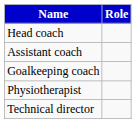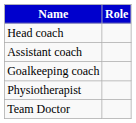+ row: (39, 109)
- row: (51, 109)
